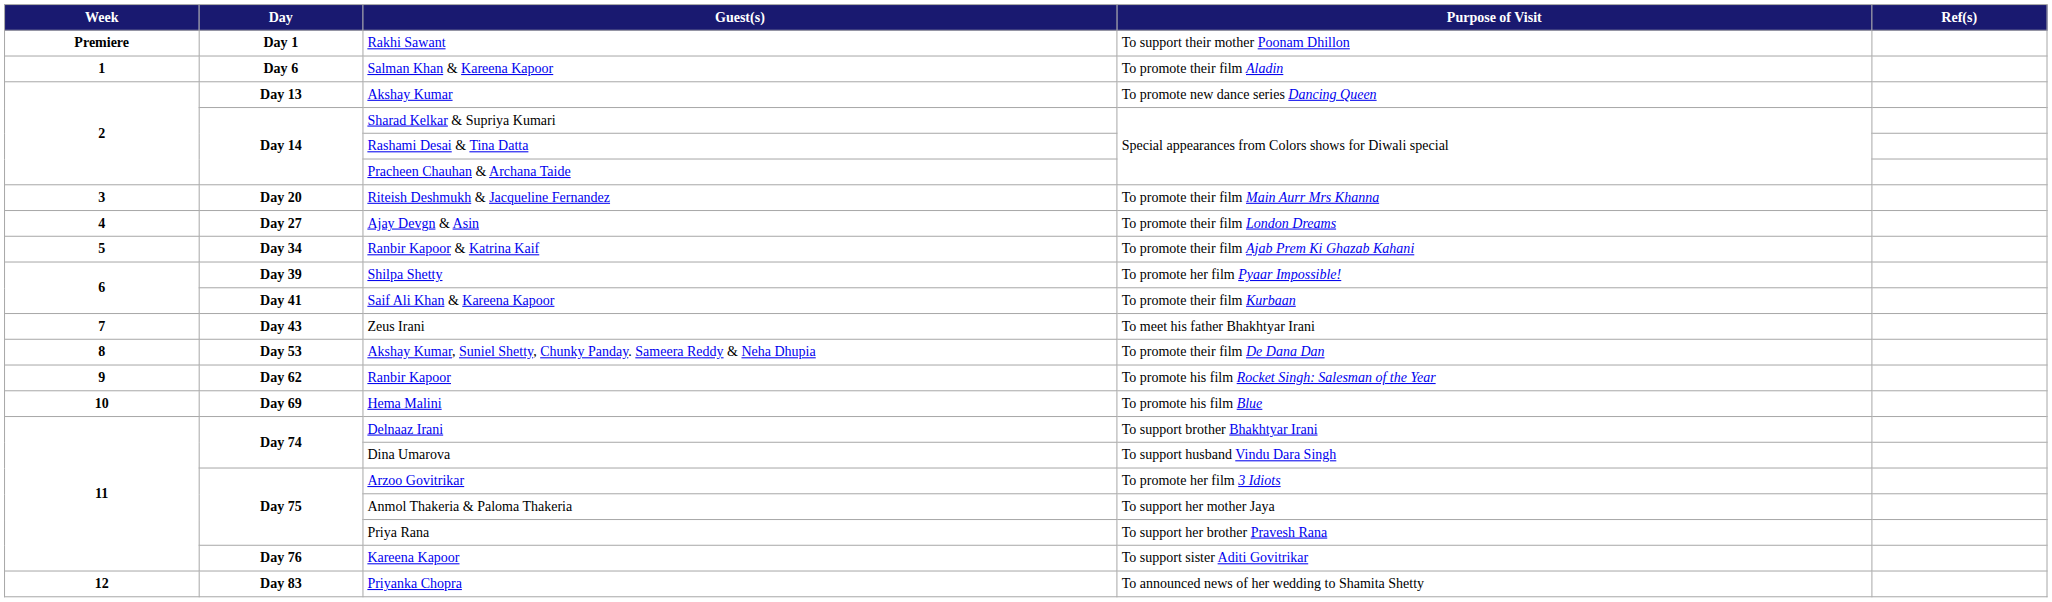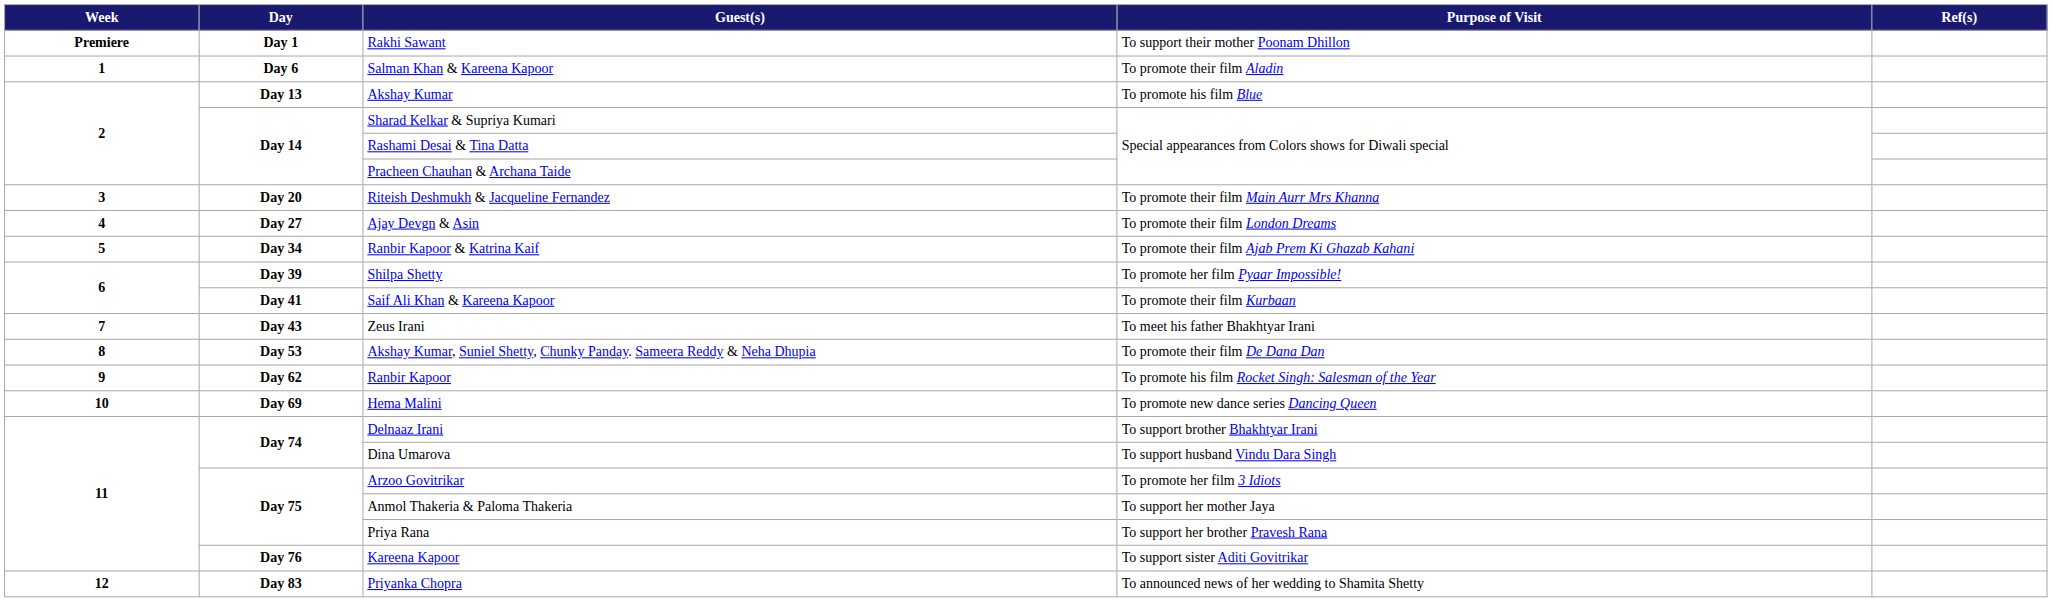(1249, 94) To promote new dance series Dancing Queen -> (1192, 94) To promote his film Blue
(1192, 403) To promote his film Blue -> (1249, 403) To promote new dance series Dancing Queen
